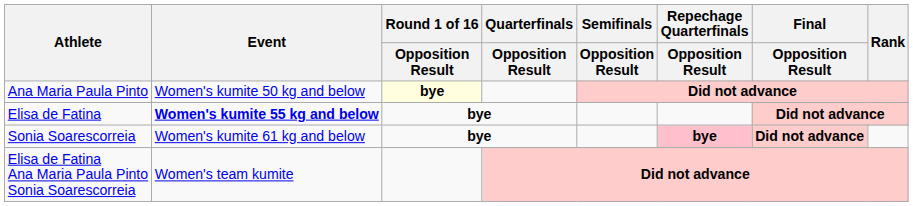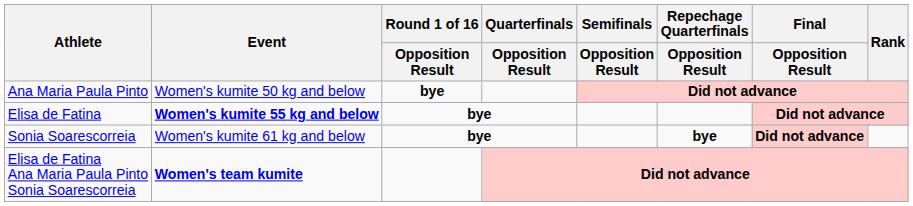(432, 92) lightyellow background -> (432, 92) no background
(705, 137) pink background -> (705, 137) no background
(224, 175) normal -> (229, 175) bold
